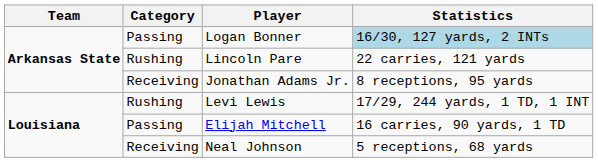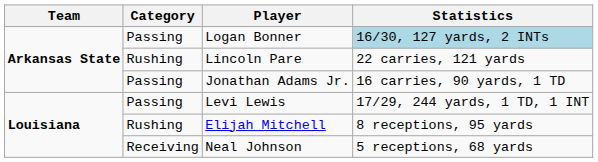(163, 81) Receiving -> (155, 81) Passing
(445, 81) 8 receptions, 95 yards -> (461, 81) 16 carries, 90 yards, 1 TD
(155, 103) Rushing -> (155, 103) Passing
(155, 125) Passing -> (155, 125) Rushing
(461, 125) 16 carries, 90 yards, 1 TD -> (445, 125) 8 receptions, 95 yards
